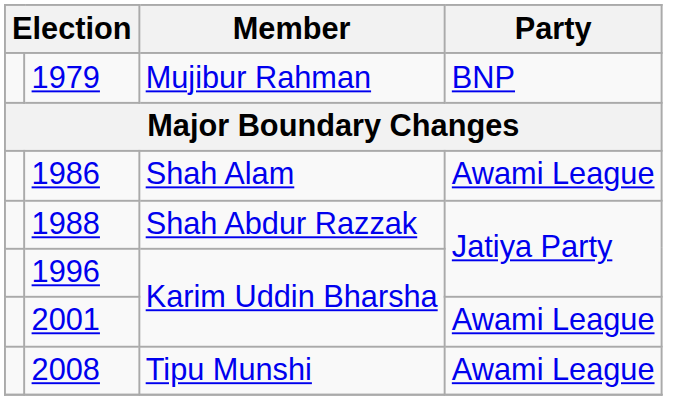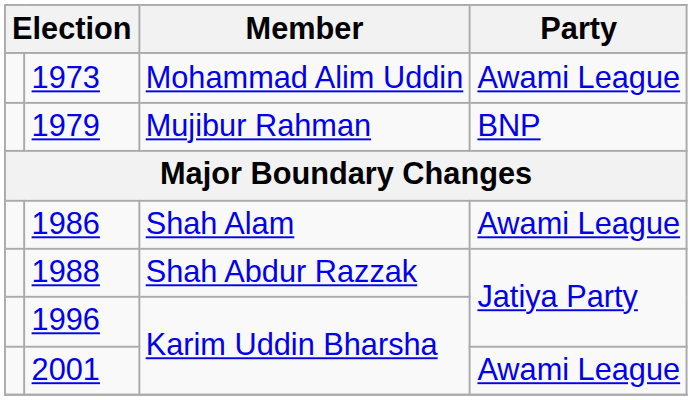+ row: (66, 77)
- row: (66, 369)
